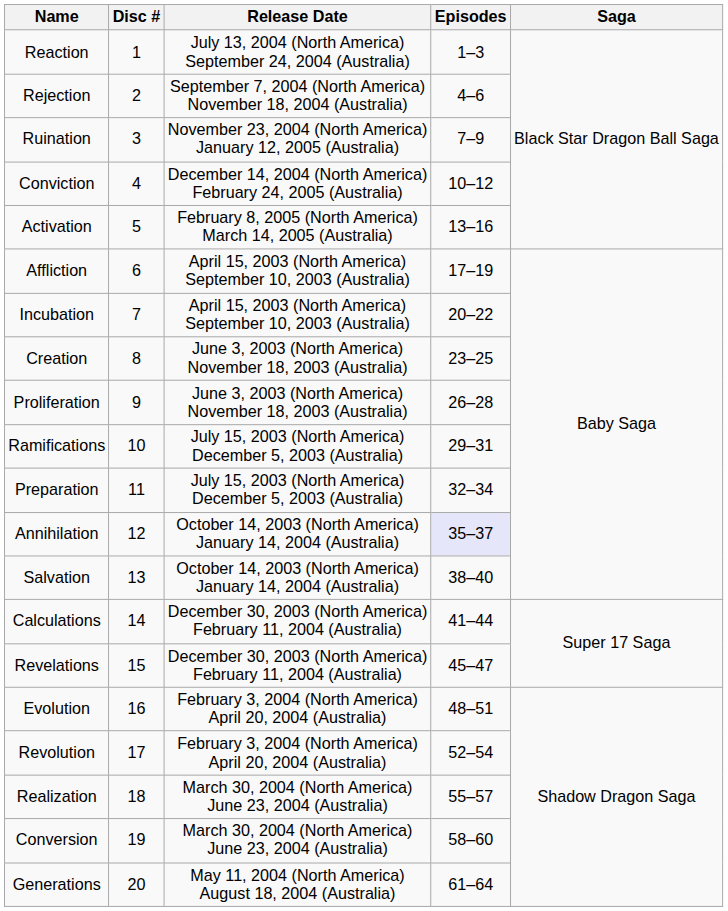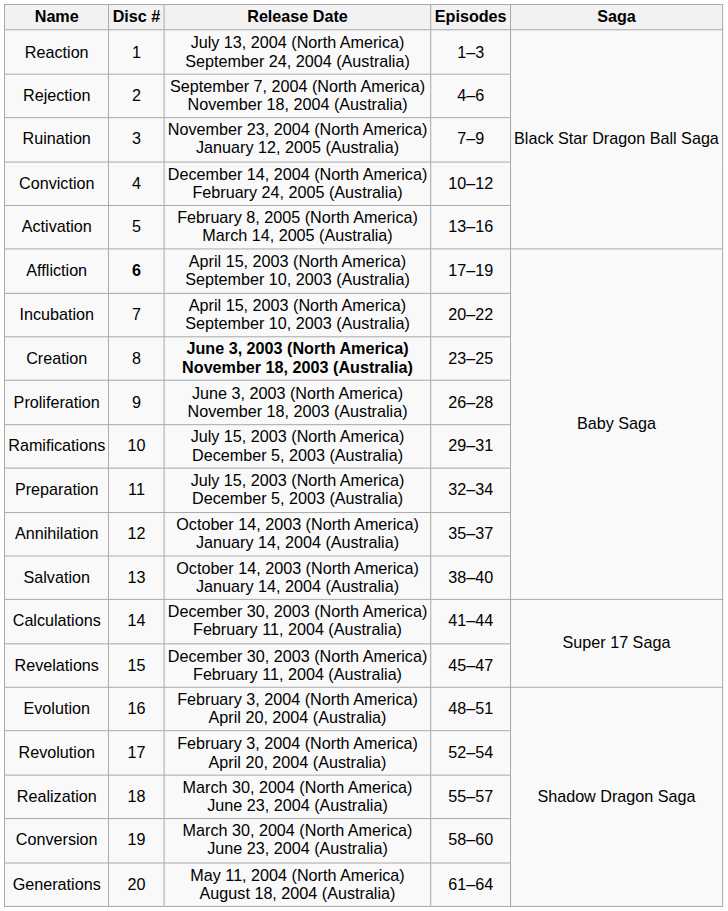(136, 271) normal -> (136, 271) bold
(298, 358) normal -> (298, 358) bold
(471, 533) lavender background -> (471, 533) no background
